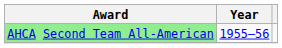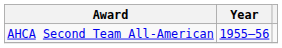(111, 33) lightgreen background -> (111, 33) no background
